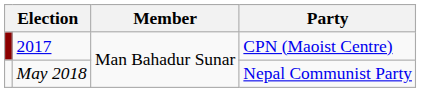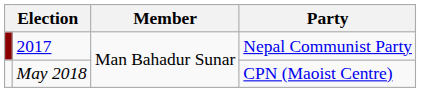(318, 45) CPN (Maoist Centre) -> (328, 45) Nepal Communist Party
(328, 73) Nepal Communist Party -> (318, 73) CPN (Maoist Centre)
